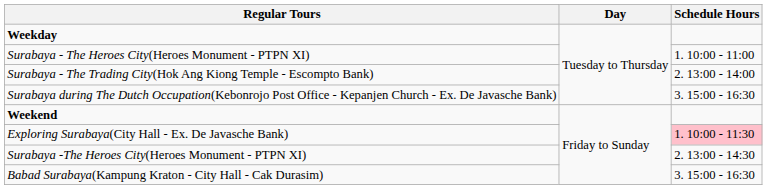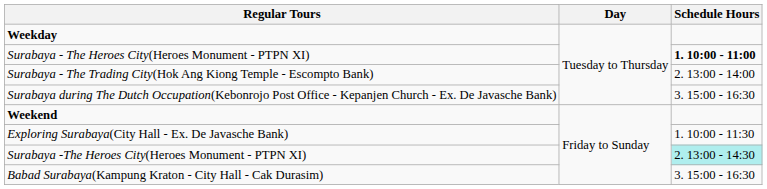(714, 54) normal -> (715, 54) bold
(714, 134) pink background -> (714, 134) no background
(715, 154) no background -> (715, 154) paleturquoise background
